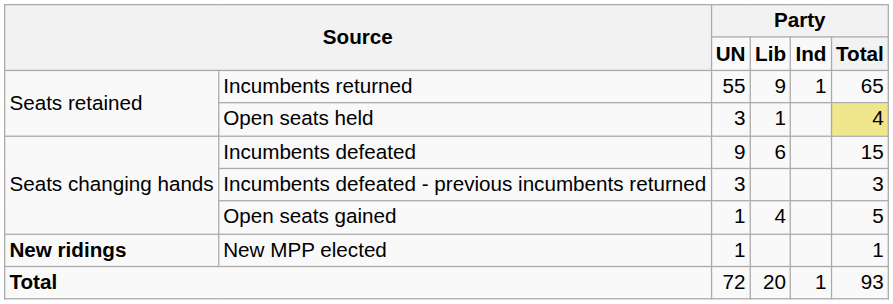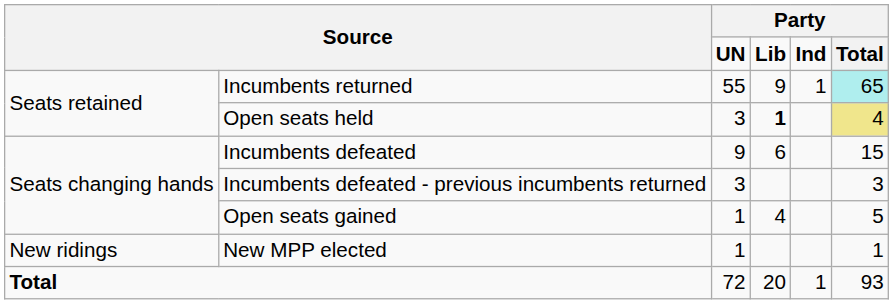(872, 86) no background -> (872, 86) paleturquoise background
(780, 119) normal -> (780, 119) bold
(68, 250) bold -> (63, 250) normal
